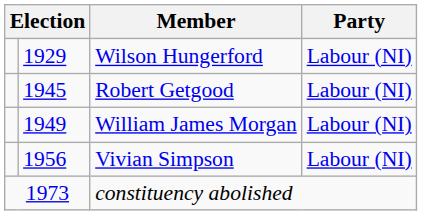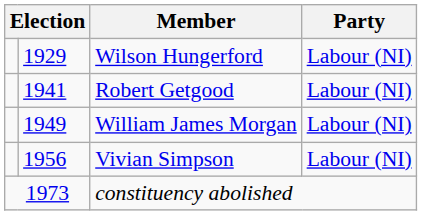(45, 90) 1945 -> (45, 90) 1941
